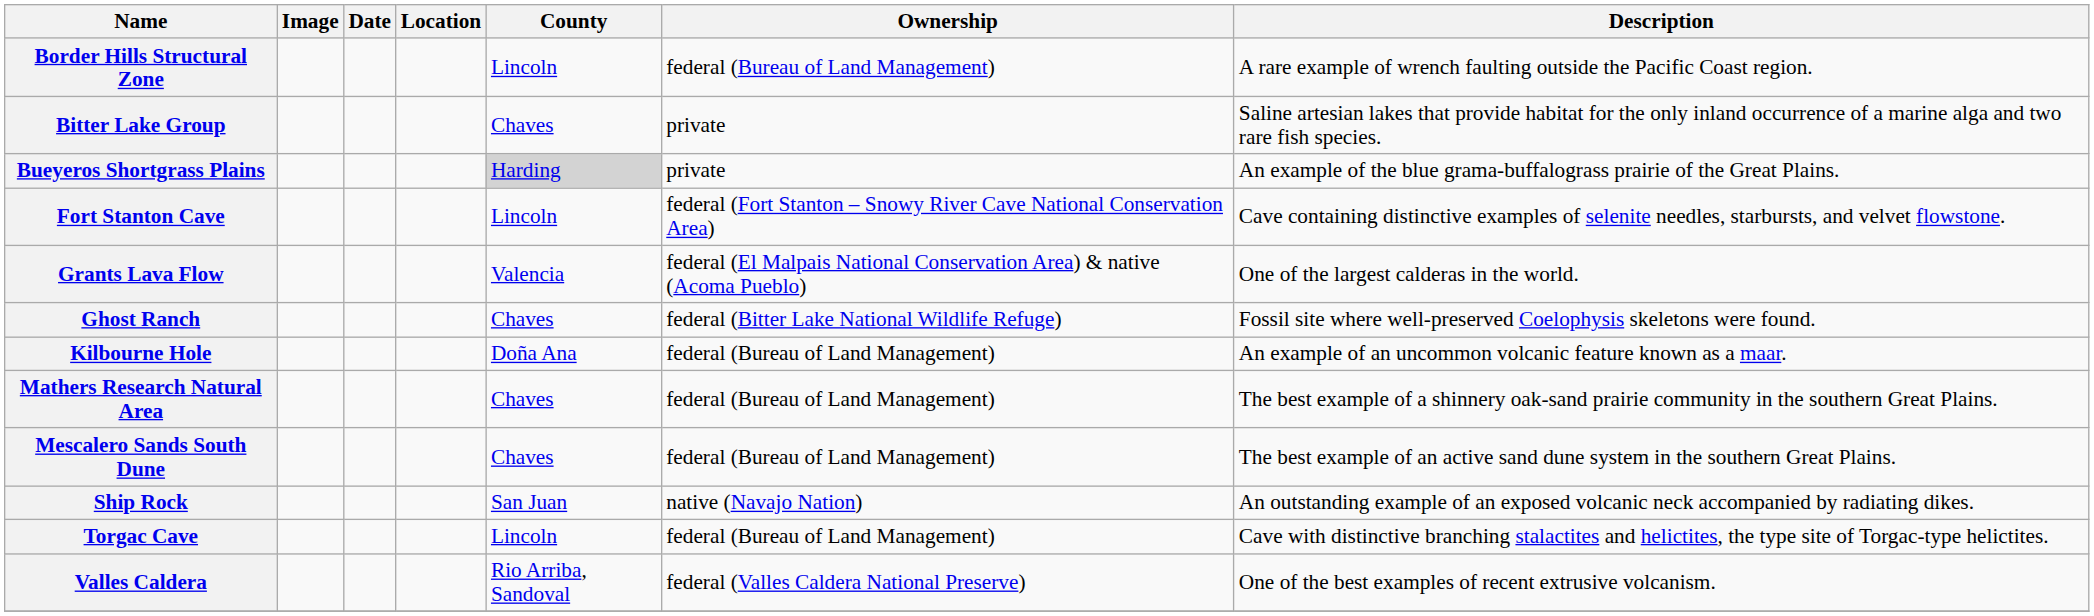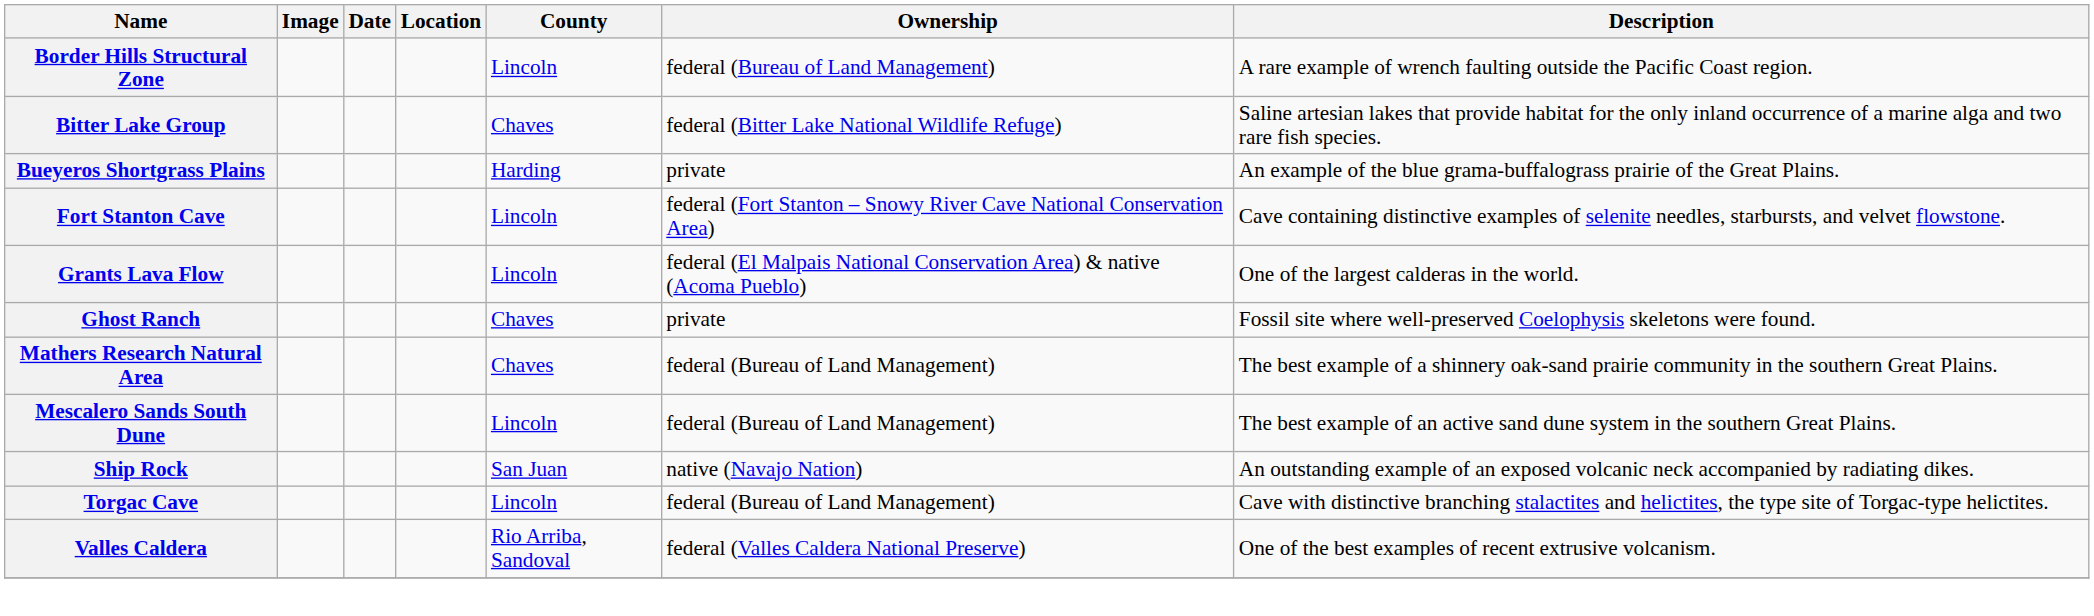(696, 124) private -> (864, 124) federal (Bitter Lake National Wildlife Refuge)
(526, 170) lightgrey background -> (526, 170) no background
(528, 273) Valencia -> (524, 273) Lincoln
(864, 319) federal (Bitter Lake National Wildlife Refuge) -> (696, 319) private
- row: (141, 353)
(522, 456) Chaves -> (524, 423) Lincoln
